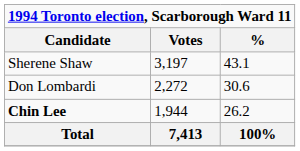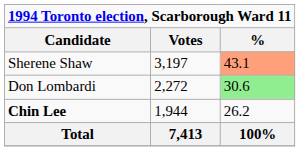(237, 63) no background -> (237, 63) lightsalmon background
(237, 87) no background -> (237, 87) lightgreen background
